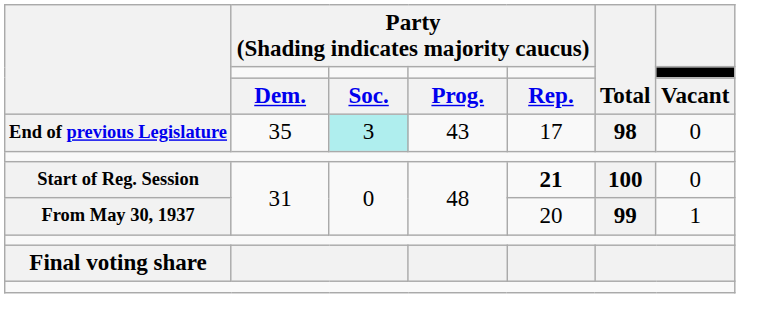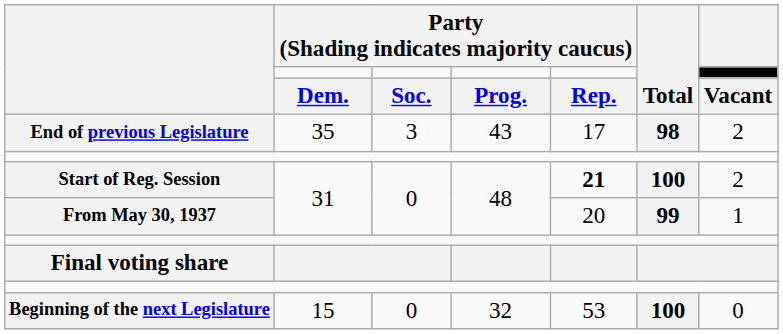(369, 132) paleturquoise background -> (411, 132) no background
(695, 132) 0 -> (738, 132) 2
(695, 179) 0 -> (738, 179) 2
+ row: (139, 310)
